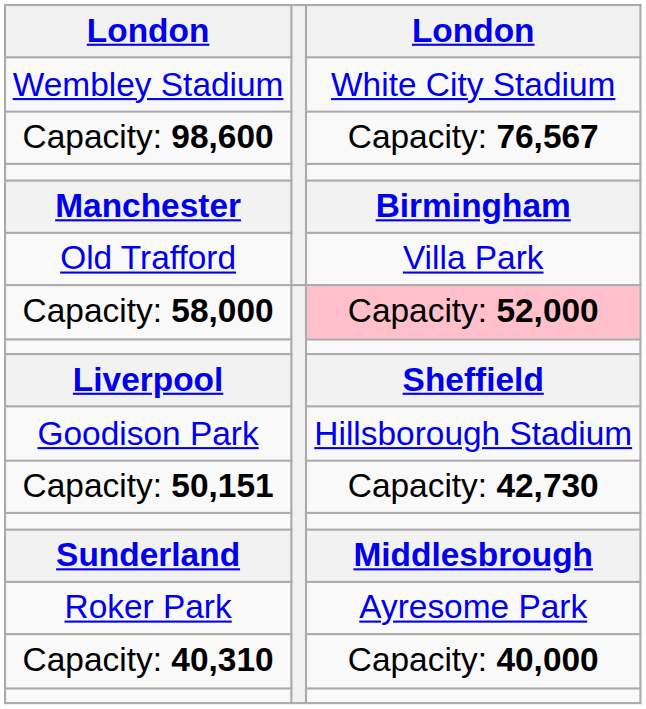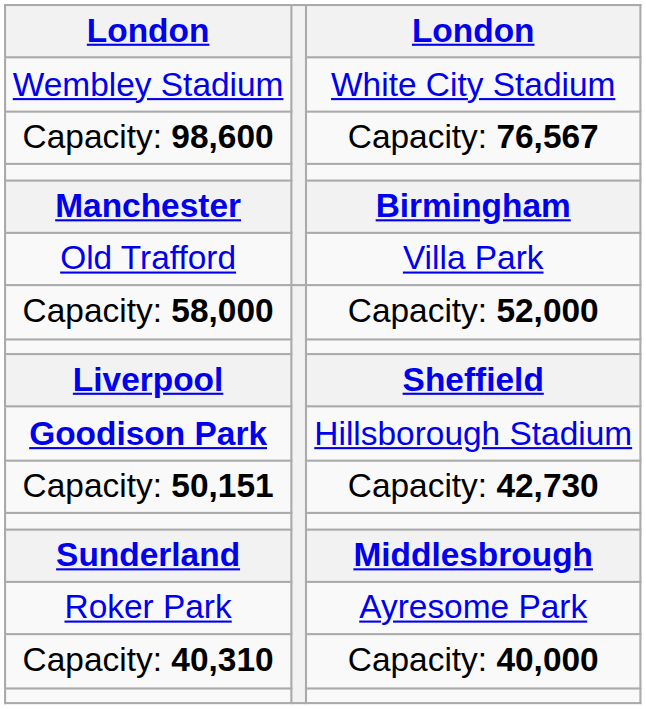(473, 311) pink background -> (473, 311) no background
(148, 433) normal -> (148, 433) bold
